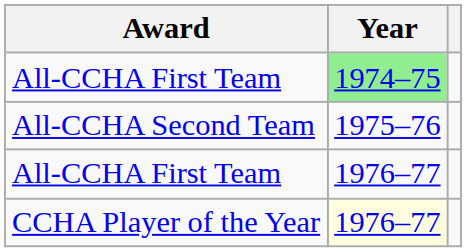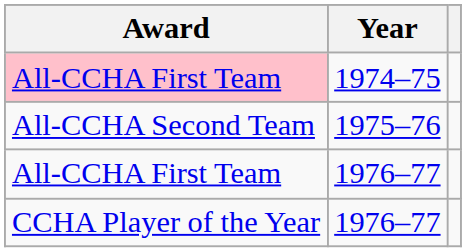(147, 76) no background -> (147, 76) pink background
(387, 76) lightgreen background -> (387, 76) no background
(387, 221) lightyellow background -> (387, 221) no background
